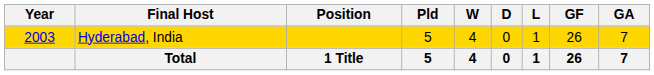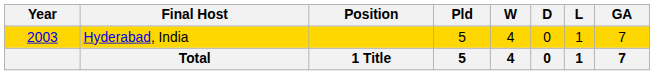- column: (574, 15)
